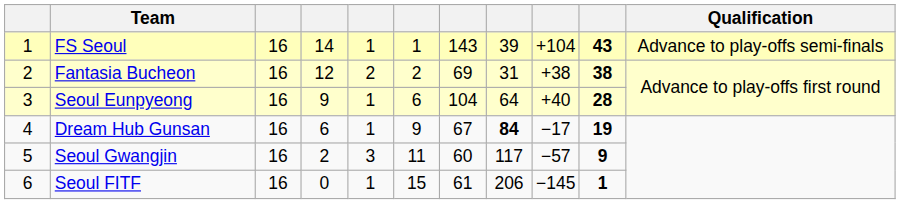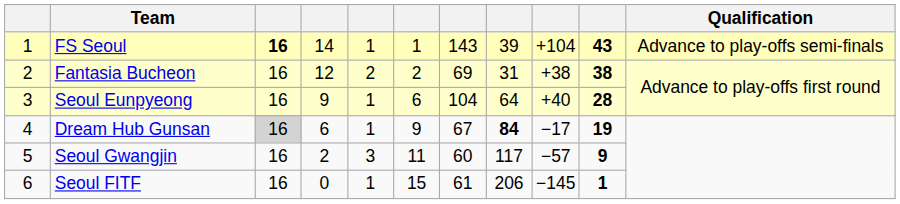(278, 45) normal -> (278, 45) bold
(278, 128) no background -> (278, 128) lightgrey background
